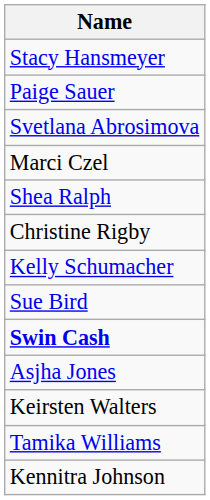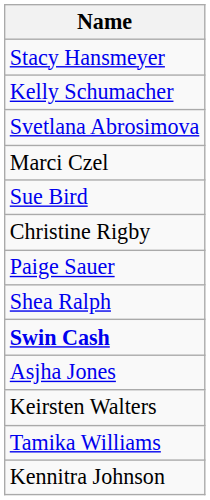(62, 92) Paige Sauer -> (92, 92) Kelly Schumacher
(60, 197) Shea Ralph -> (49, 197) Sue Bird
(92, 267) Kelly Schumacher -> (62, 267) Paige Sauer
(49, 302) Sue Bird -> (60, 302) Shea Ralph
